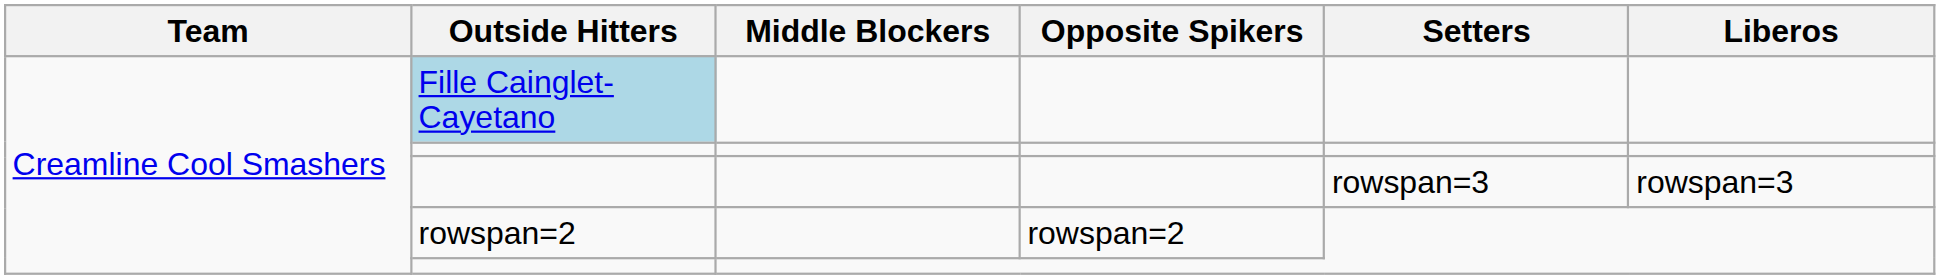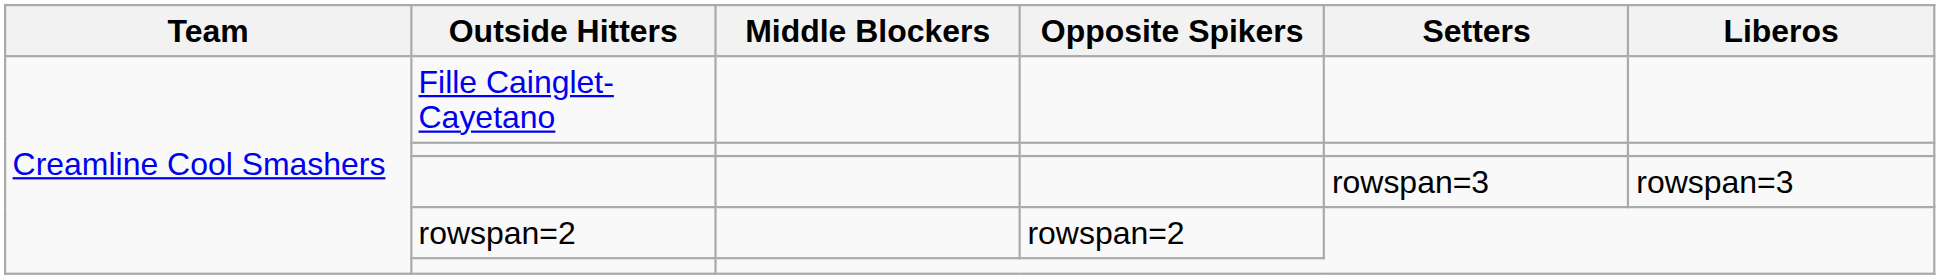(516, 99) lightblue background -> (516, 99) no background
